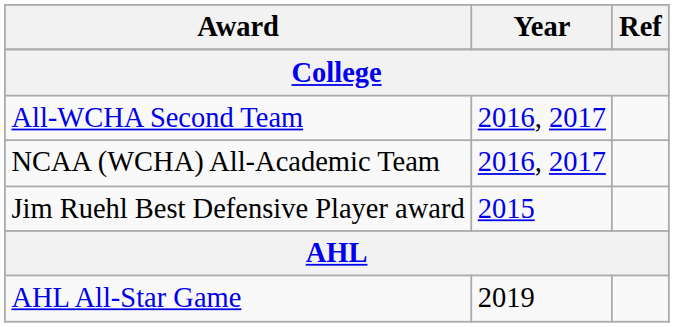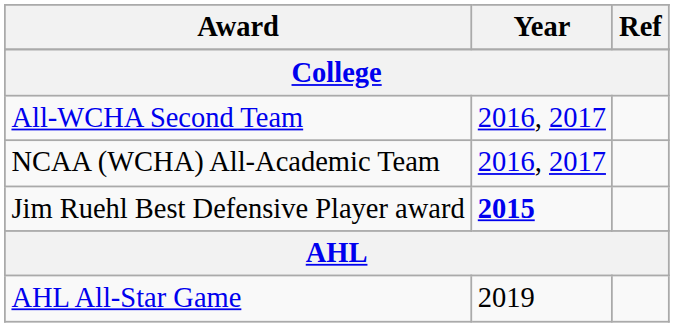(506, 207) normal -> (506, 207) bold
